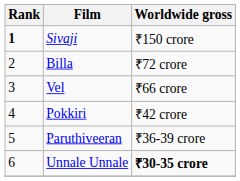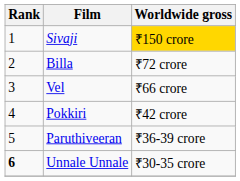(12, 38) bold -> (12, 38) normal
(164, 39) no background -> (164, 39) gold background
(12, 163) normal -> (12, 163) bold
(171, 164) bold -> (170, 164) normal
